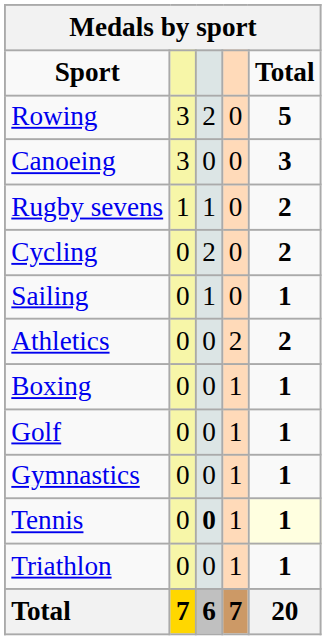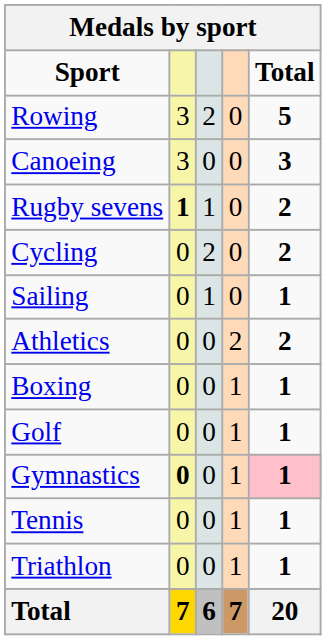(183, 206) normal -> (183, 206) bold
(183, 476) normal -> (183, 476) bold
(285, 476) no background -> (285, 476) pink background
(209, 521) bold -> (209, 521) normal
(285, 521) lightyellow background -> (285, 521) no background
